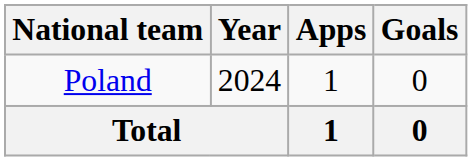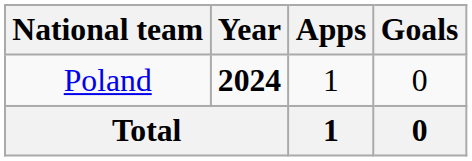(250, 79) normal -> (250, 79) bold
